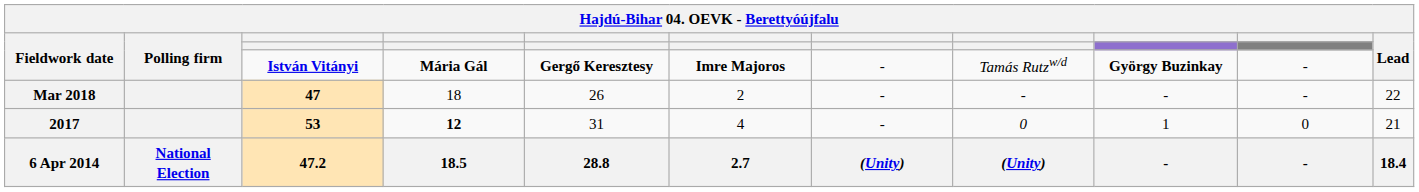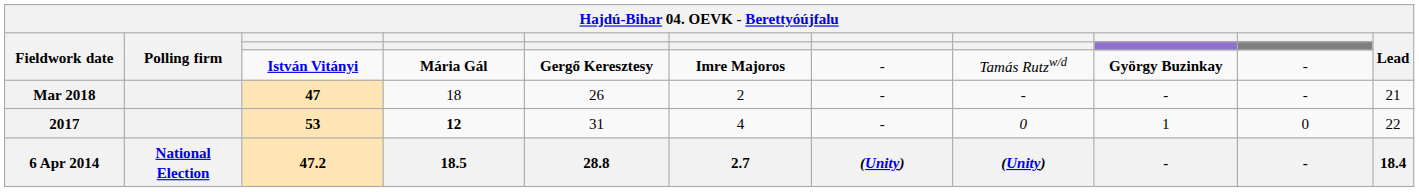(1393, 95) 22 -> (1393, 95) 21
(1393, 124) 21 -> (1393, 124) 22
